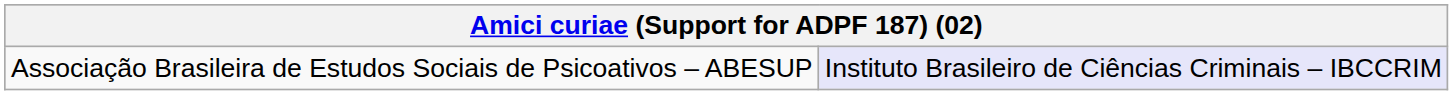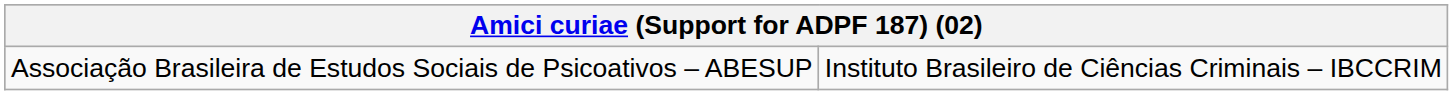(1133, 67) lavender background -> (1133, 67) no background
